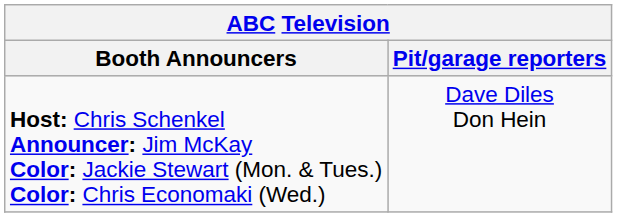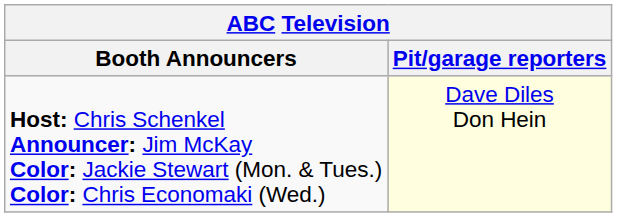(500, 107) no background -> (500, 107) lightyellow background
